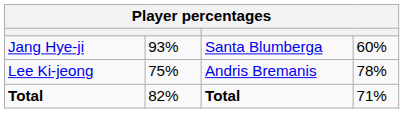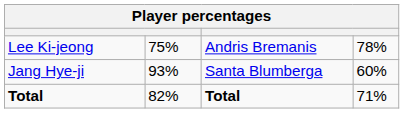rows swapped: (46, 47) <-> (51, 71)
